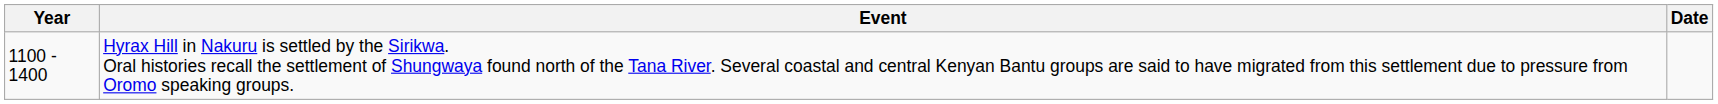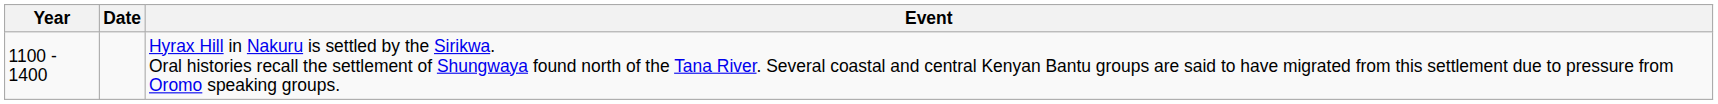columns swapped: (1690, 18) <-> (883, 18)
